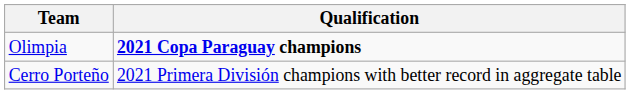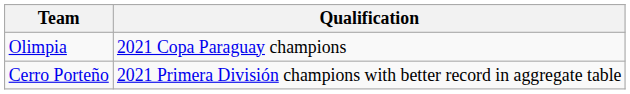(239, 46) bold -> (232, 46) normal
